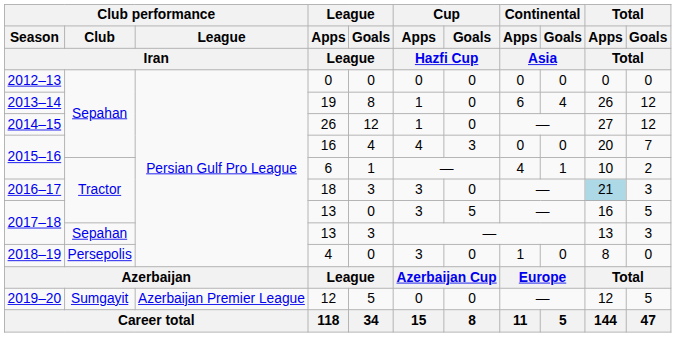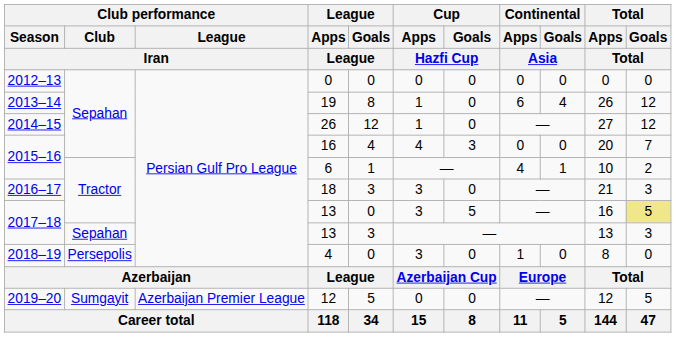(606, 189) lightblue background -> (606, 189) no background
(648, 211) no background -> (648, 211) khaki background
